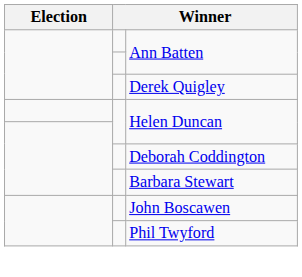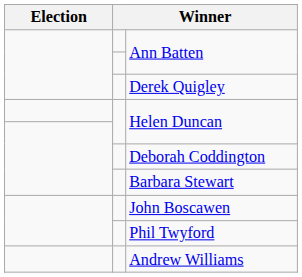+ row: (59, 259)
